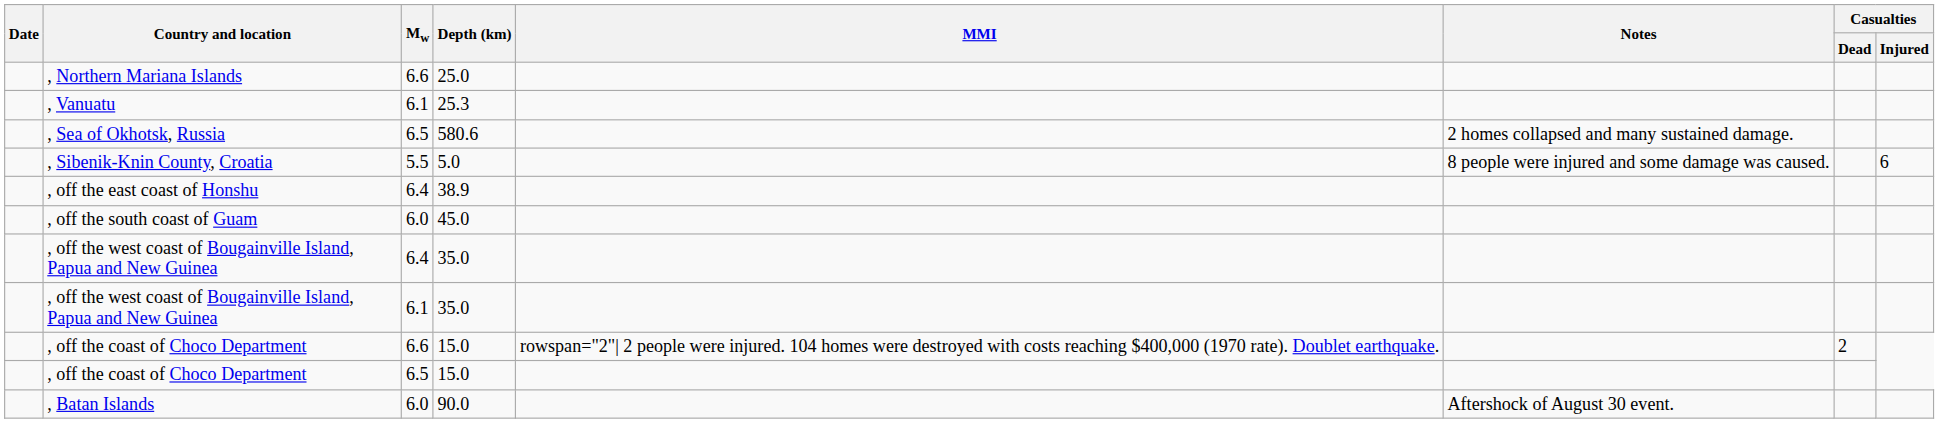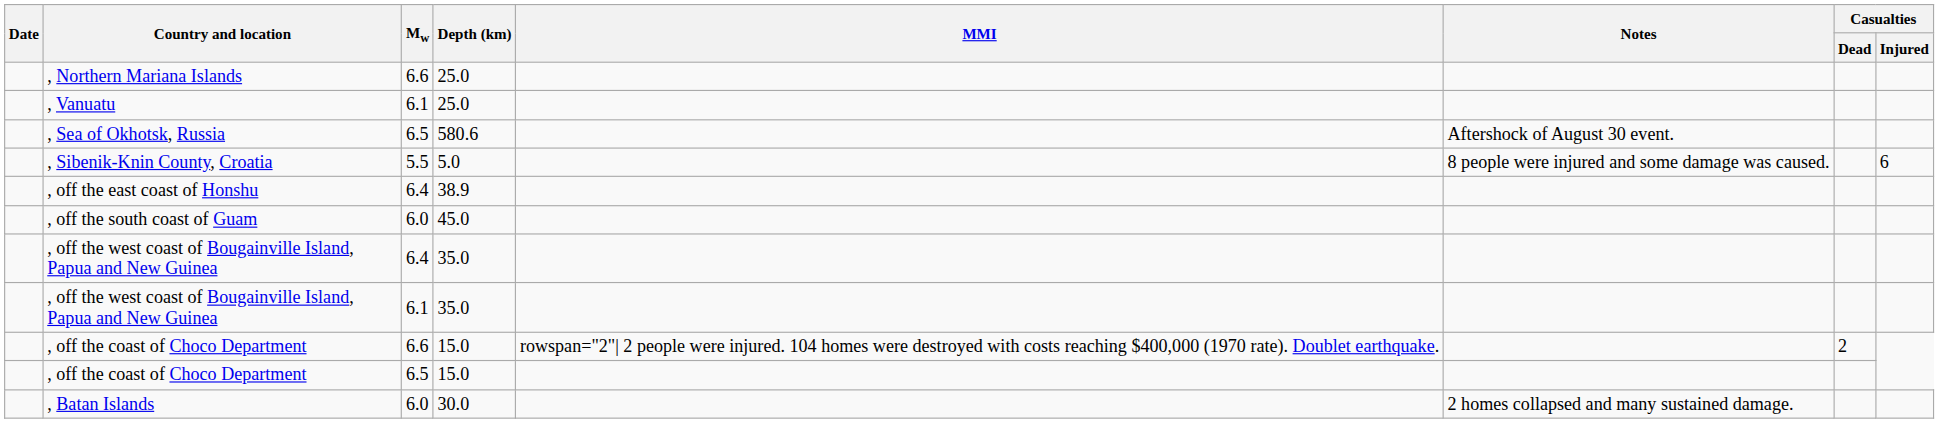(453, 104) 25.3 -> (453, 104) 25.0
(1621, 133) 2 homes collapsed and many sustained damage. -> (1561, 133) Aftershock of August 30 event.
(453, 403) 90.0 -> (453, 403) 30.0
(1561, 403) Aftershock of August 30 event. -> (1621, 403) 2 homes collapsed and many sustained damage.
